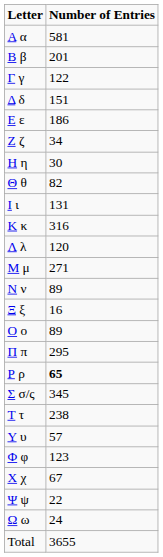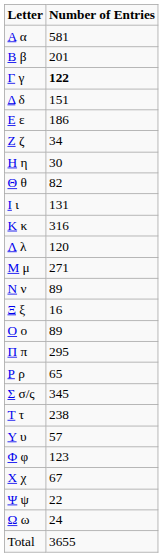(59, 78) normal -> (59, 78) bold
(56, 373) bold -> (56, 373) normal
